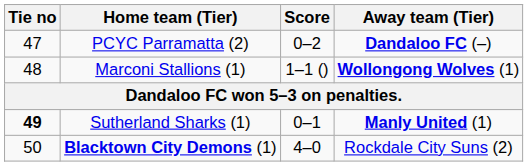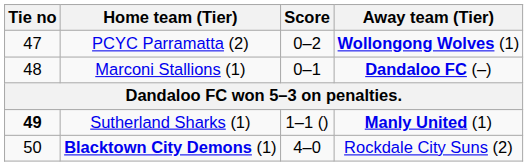(428, 43) Dandaloo FC (–) -> (428, 43) Wollongong Wolves (1)
(307, 69) 1–1 () -> (307, 69) 0–1
(428, 69) Wollongong Wolves (1) -> (428, 69) Dandaloo FC (–)
(307, 122) 0–1 -> (307, 122) 1–1 ()
